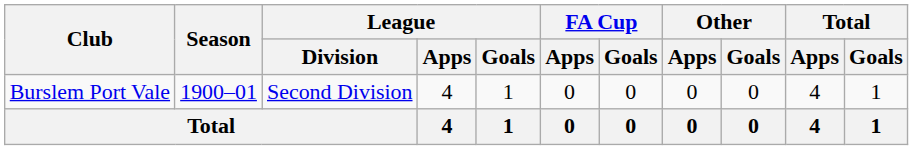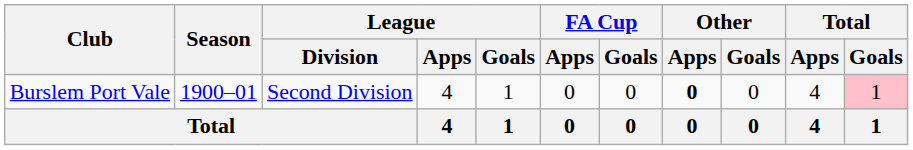(692, 91) normal -> (692, 91) bold
(876, 91) no background -> (876, 91) pink background
